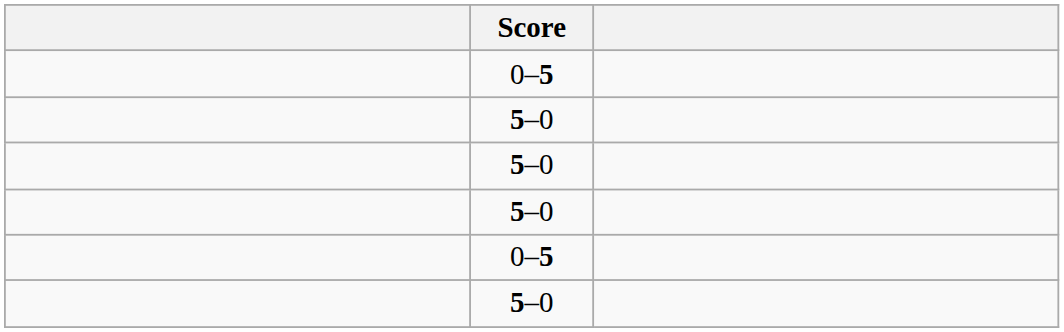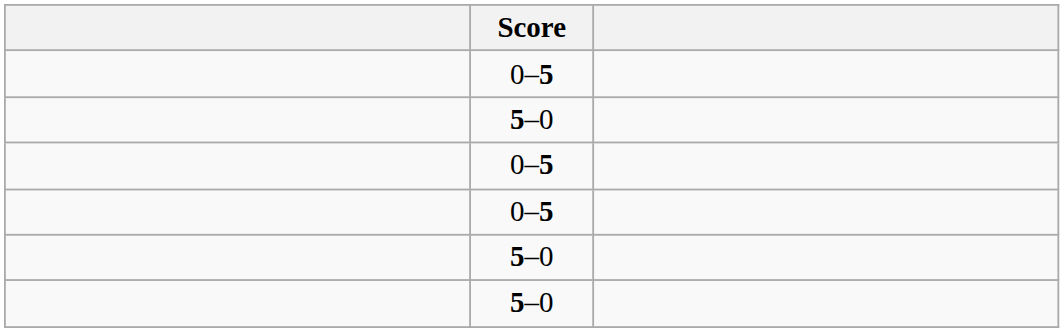(532, 165) 5–0 -> (532, 165) 0–5
(532, 211) 5–0 -> (532, 211) 0–5
(532, 257) 0–5 -> (532, 257) 5–0
